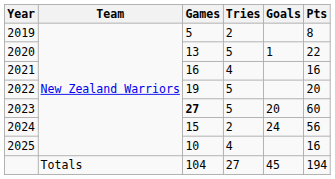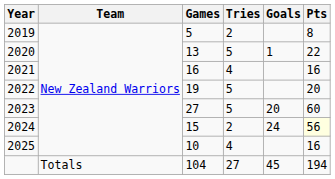(192, 108) bold -> (192, 108) normal
(313, 127) no background -> (313, 127) lightyellow background
